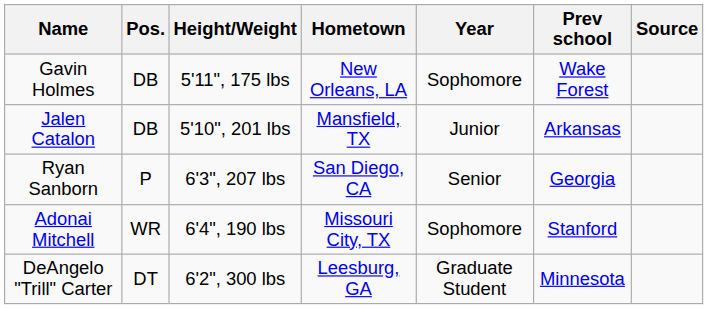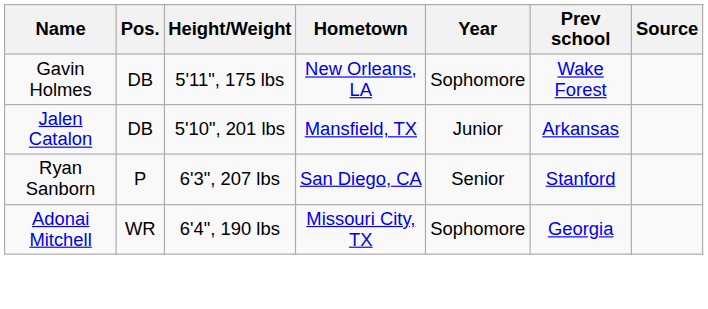(582, 179) Georgia -> (581, 179) Stanford
(582, 228) Stanford -> (581, 228) Georgia
- row: (63, 278)
